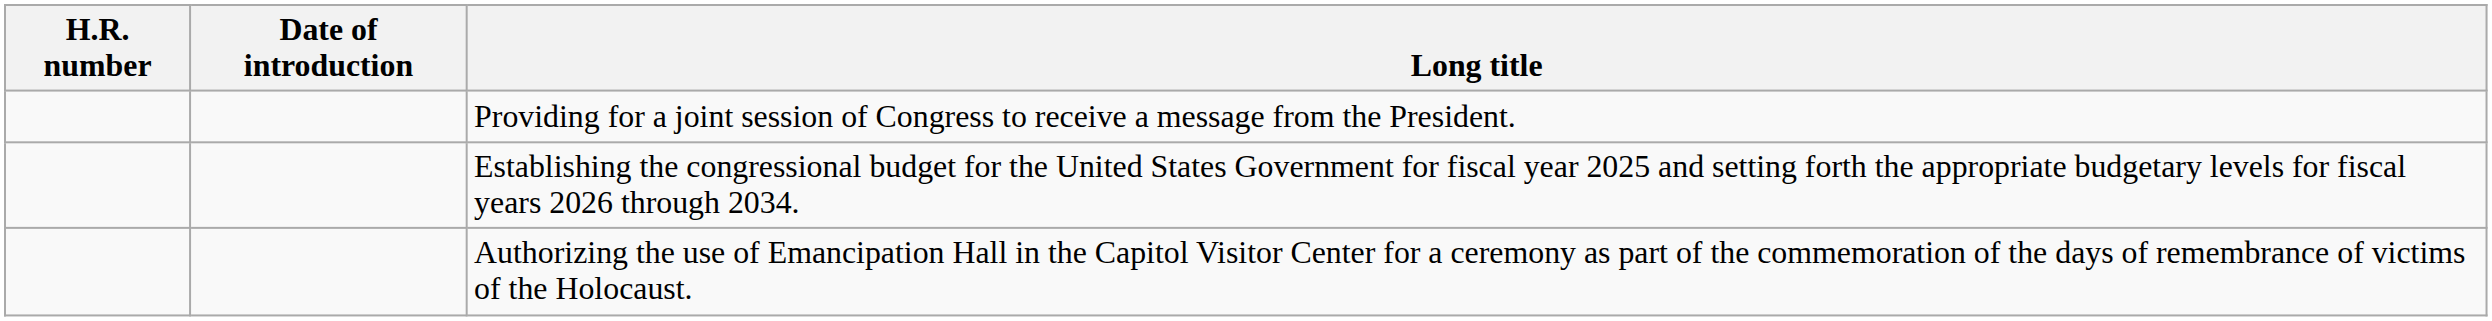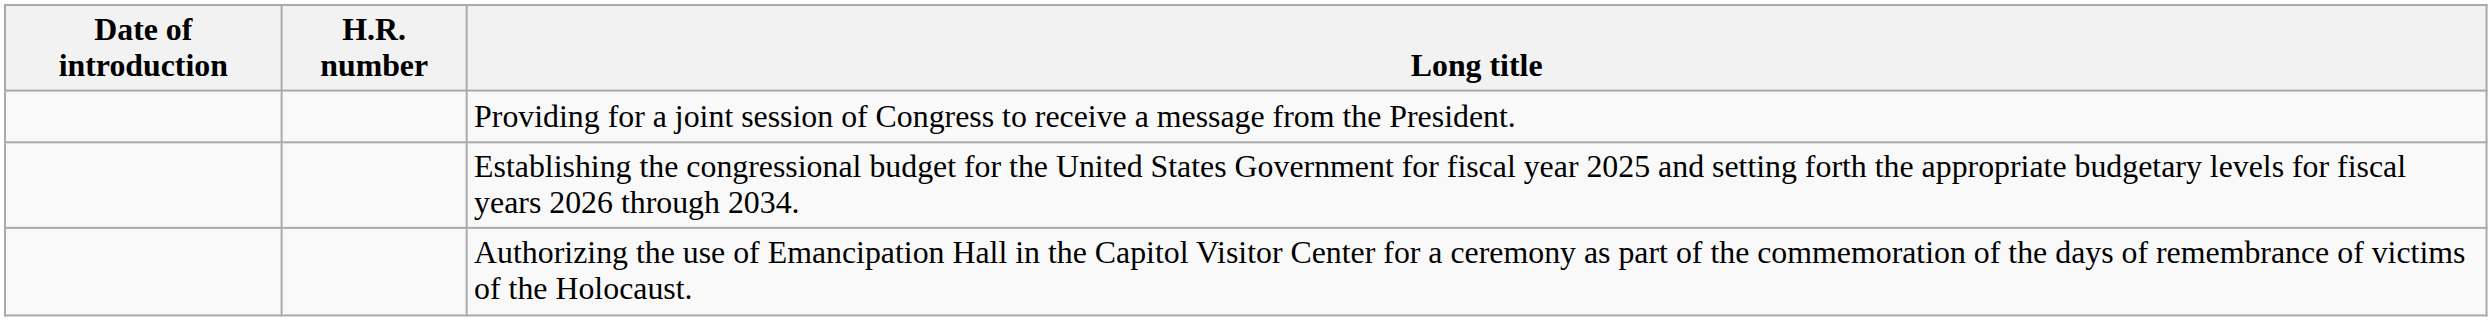columns swapped: (98, 47) <-> (328, 47)
